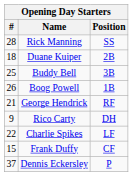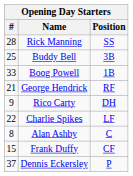- row: (54, 57)
(11, 88) 26 -> (11, 73) 33
+ row: (54, 133)
